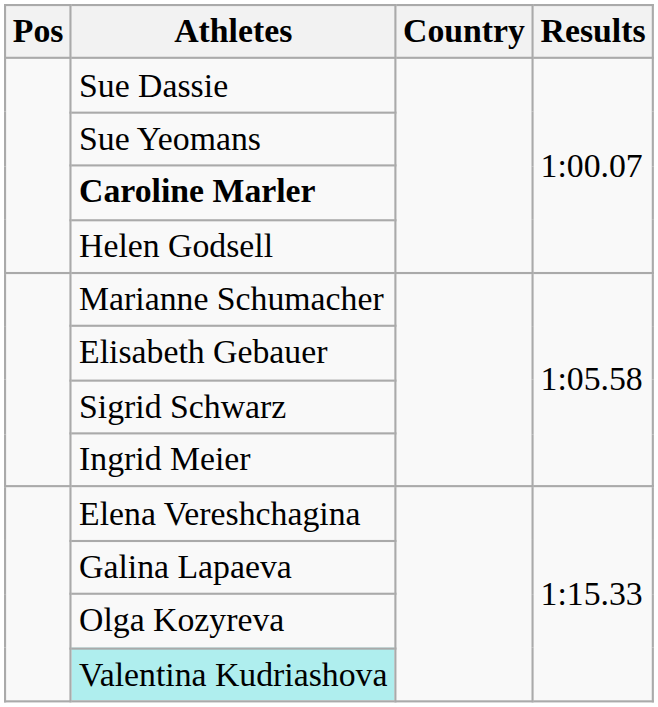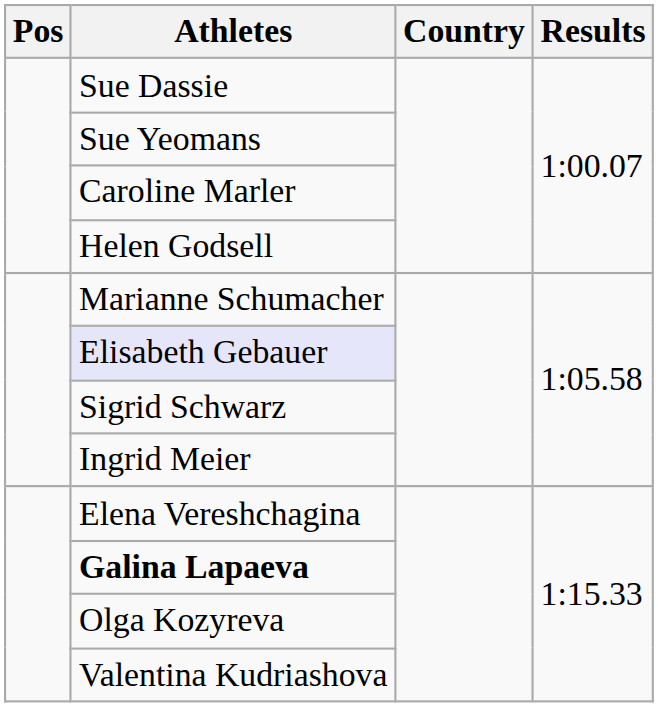(197, 191) bold -> (187, 191) normal
(203, 352) no background -> (203, 352) lavender background
(185, 566) normal -> (194, 566) bold
(233, 673) paleturquoise background -> (233, 673) no background
